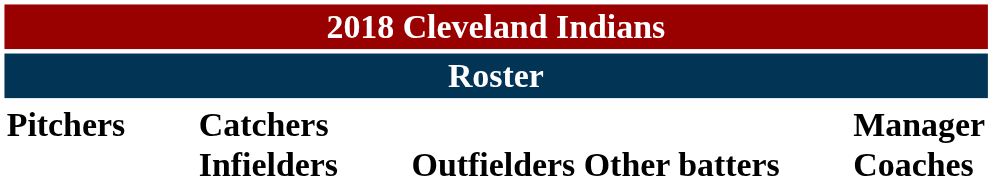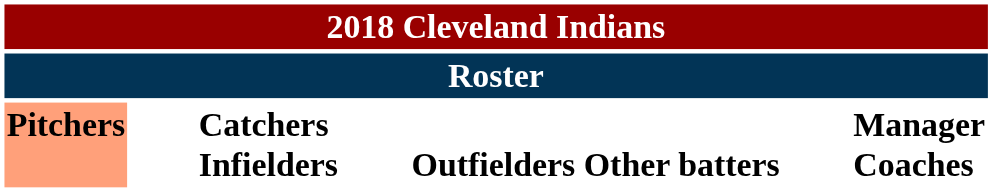(66, 124) no background -> (66, 124) lightsalmon background
